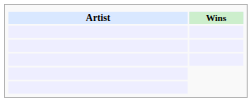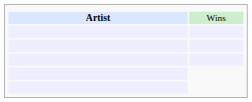(216, 18) bold -> (216, 18) normal
